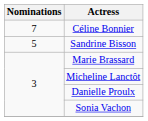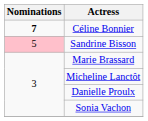(34, 28) normal -> (34, 28) bold
(34, 44) no background -> (34, 44) pink background
